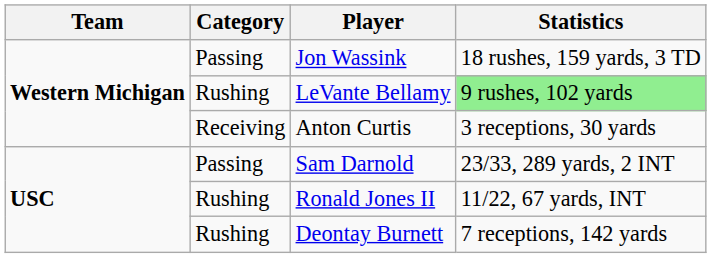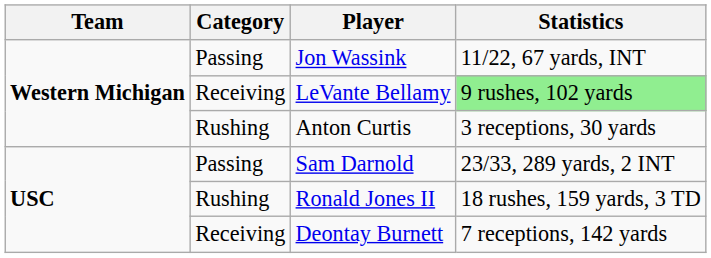(581, 57) 18 rushes, 159 yards, 3 TD -> (553, 57) 11/22, 67 yards, INT
(232, 92) Rushing -> (240, 92) Receiving
(240, 128) Receiving -> (232, 128) Rushing
(553, 198) 11/22, 67 yards, INT -> (581, 198) 18 rushes, 159 yards, 3 TD
(232, 234) Rushing -> (240, 234) Receiving
